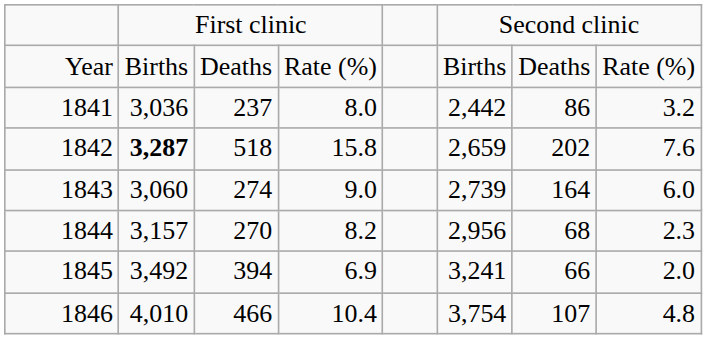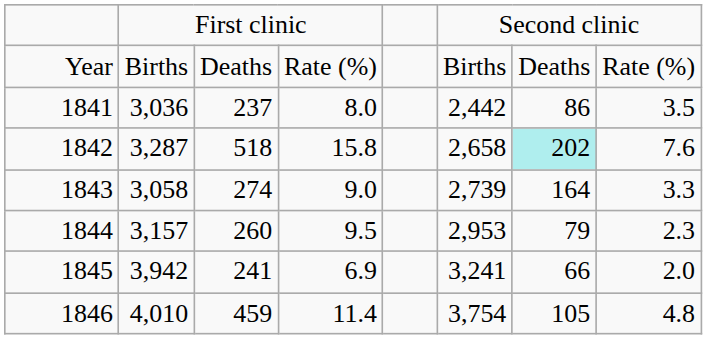(679, 107) 3.2 -> (679, 107) 3.5
(159, 148) bold -> (159, 148) normal
(477, 148) 2,659 -> (477, 148) 2,658
(571, 148) no background -> (571, 148) paleturquoise background
(159, 189) 3,060 -> (159, 189) 3,058
(679, 189) 6.0 -> (679, 189) 3.3
(253, 230) 270 -> (253, 230) 260
(361, 230) 8.2 -> (361, 230) 9.5
(477, 230) 2,956 -> (477, 230) 2,953
(577, 230) 68 -> (577, 230) 79
(159, 271) 3,492 -> (159, 271) 3,942
(253, 271) 394 -> (253, 271) 241
(253, 312) 466 -> (253, 312) 459
(354, 312) 10.4 -> (355, 312) 11.4
(571, 312) 107 -> (571, 312) 105
